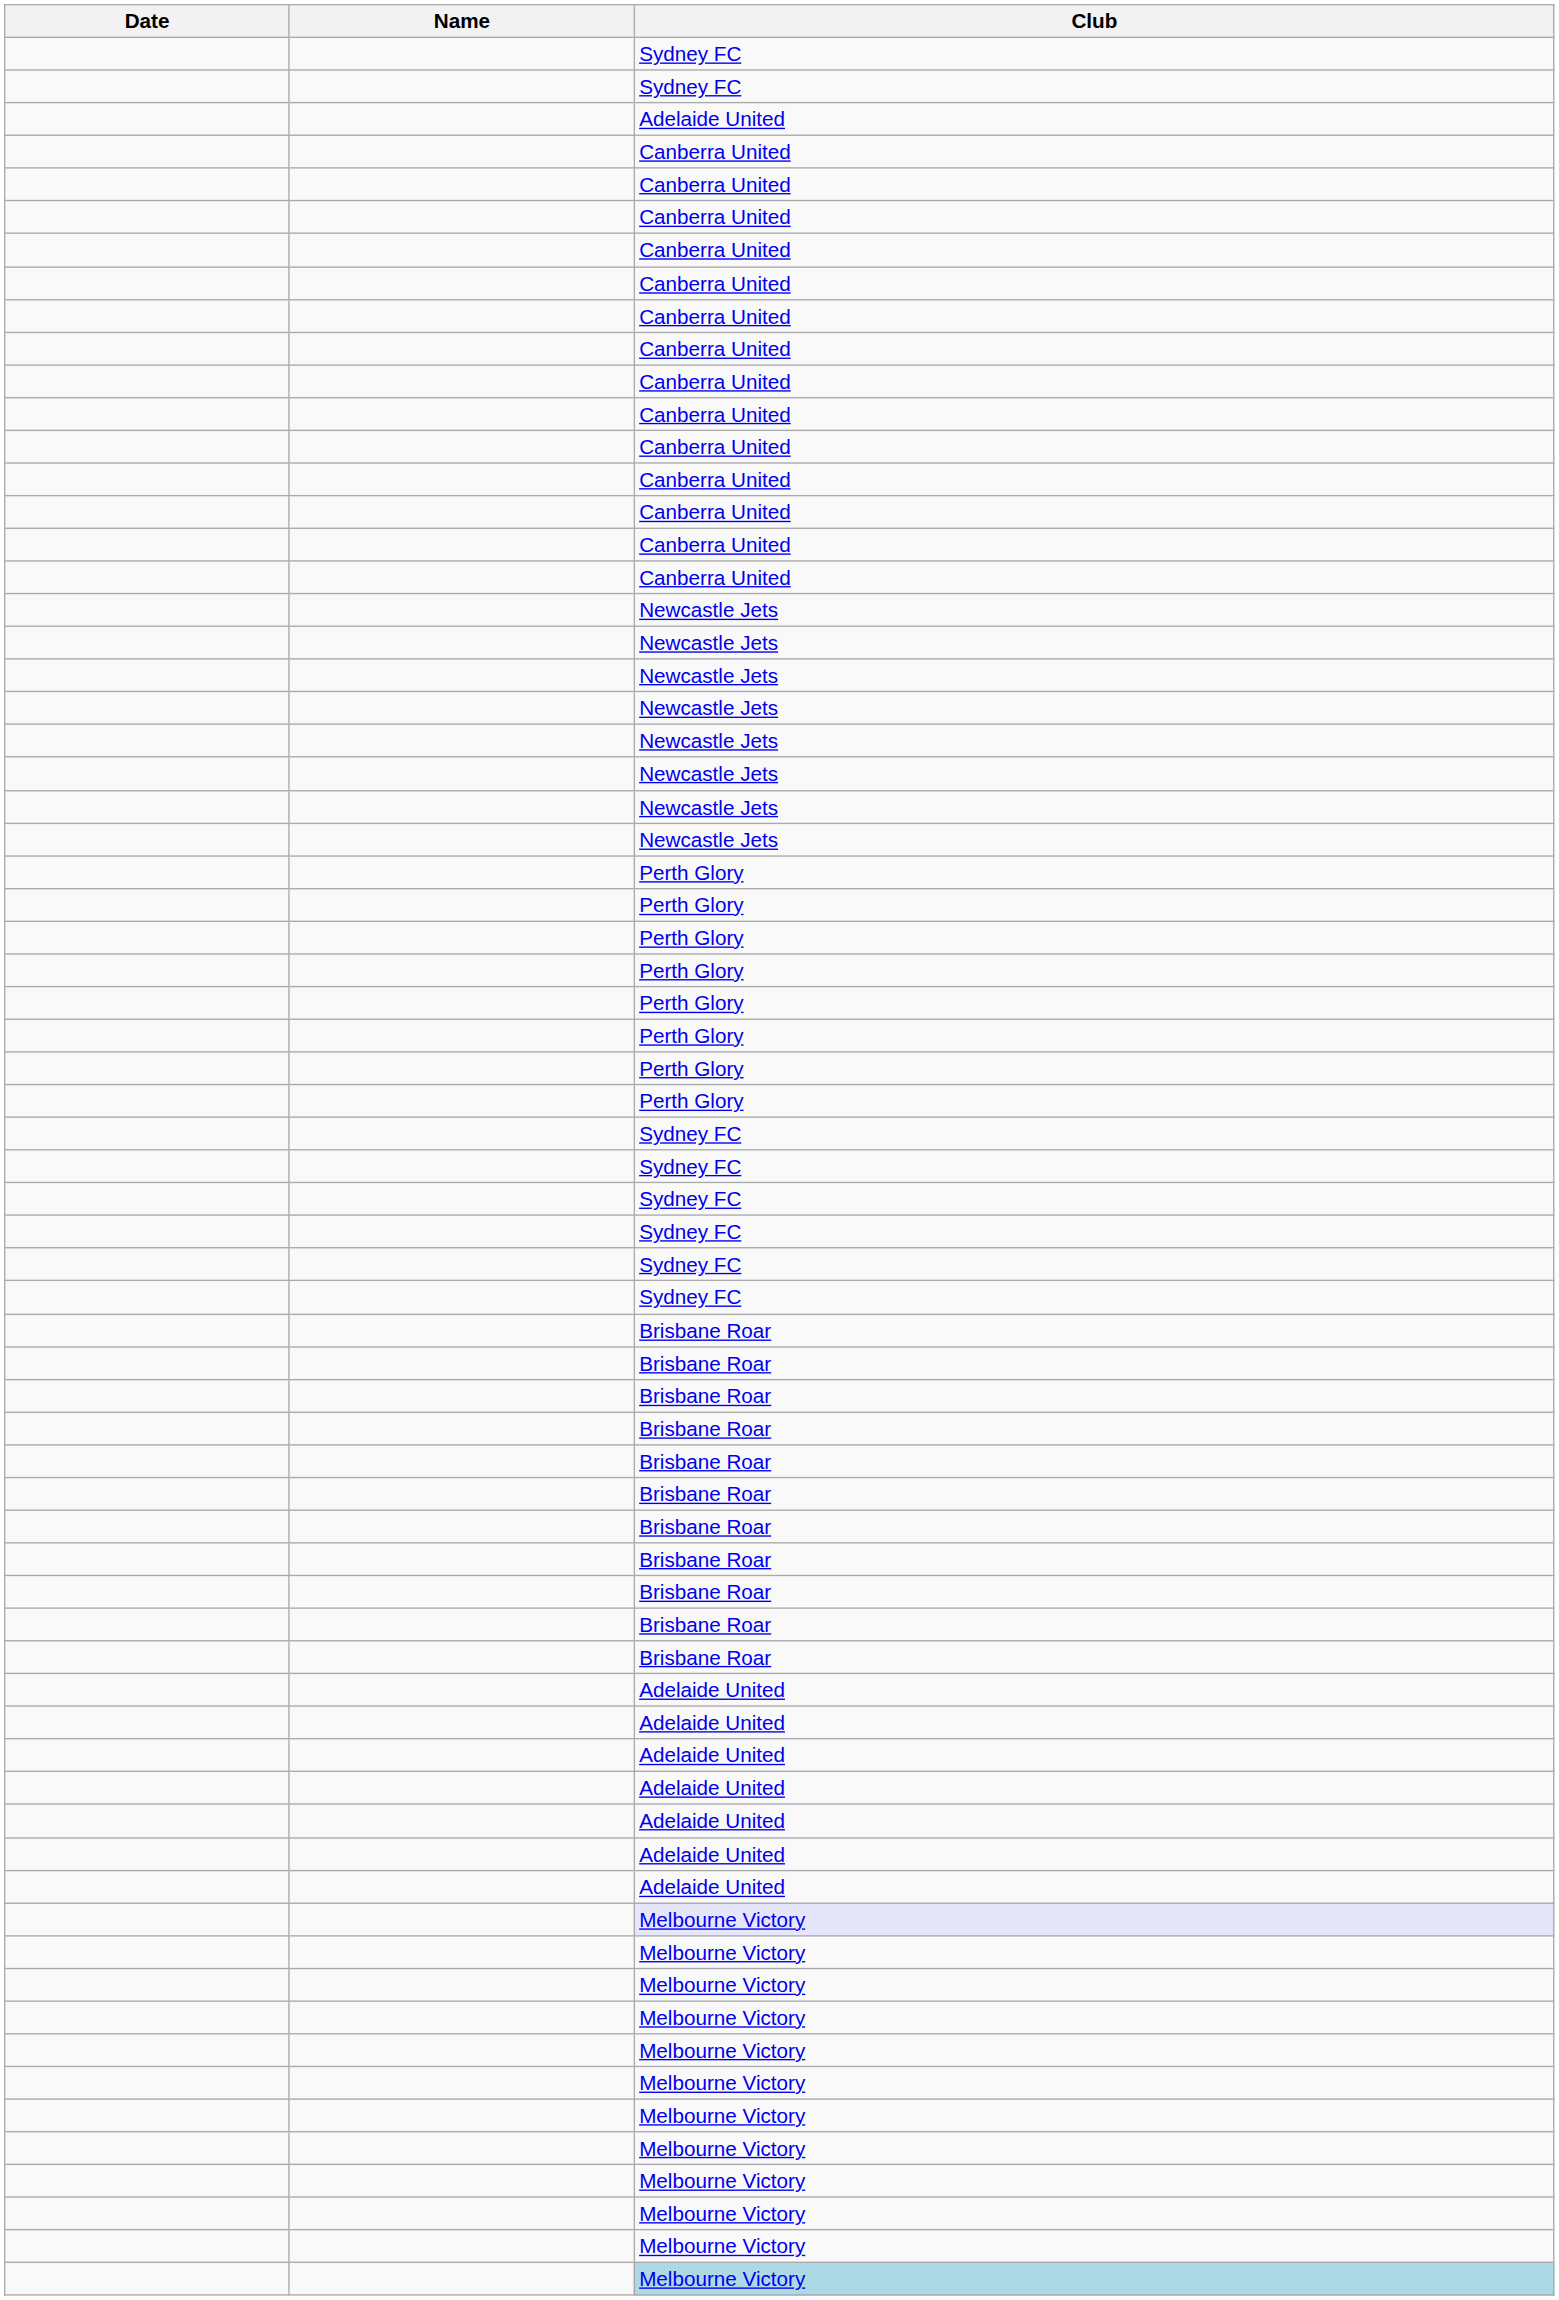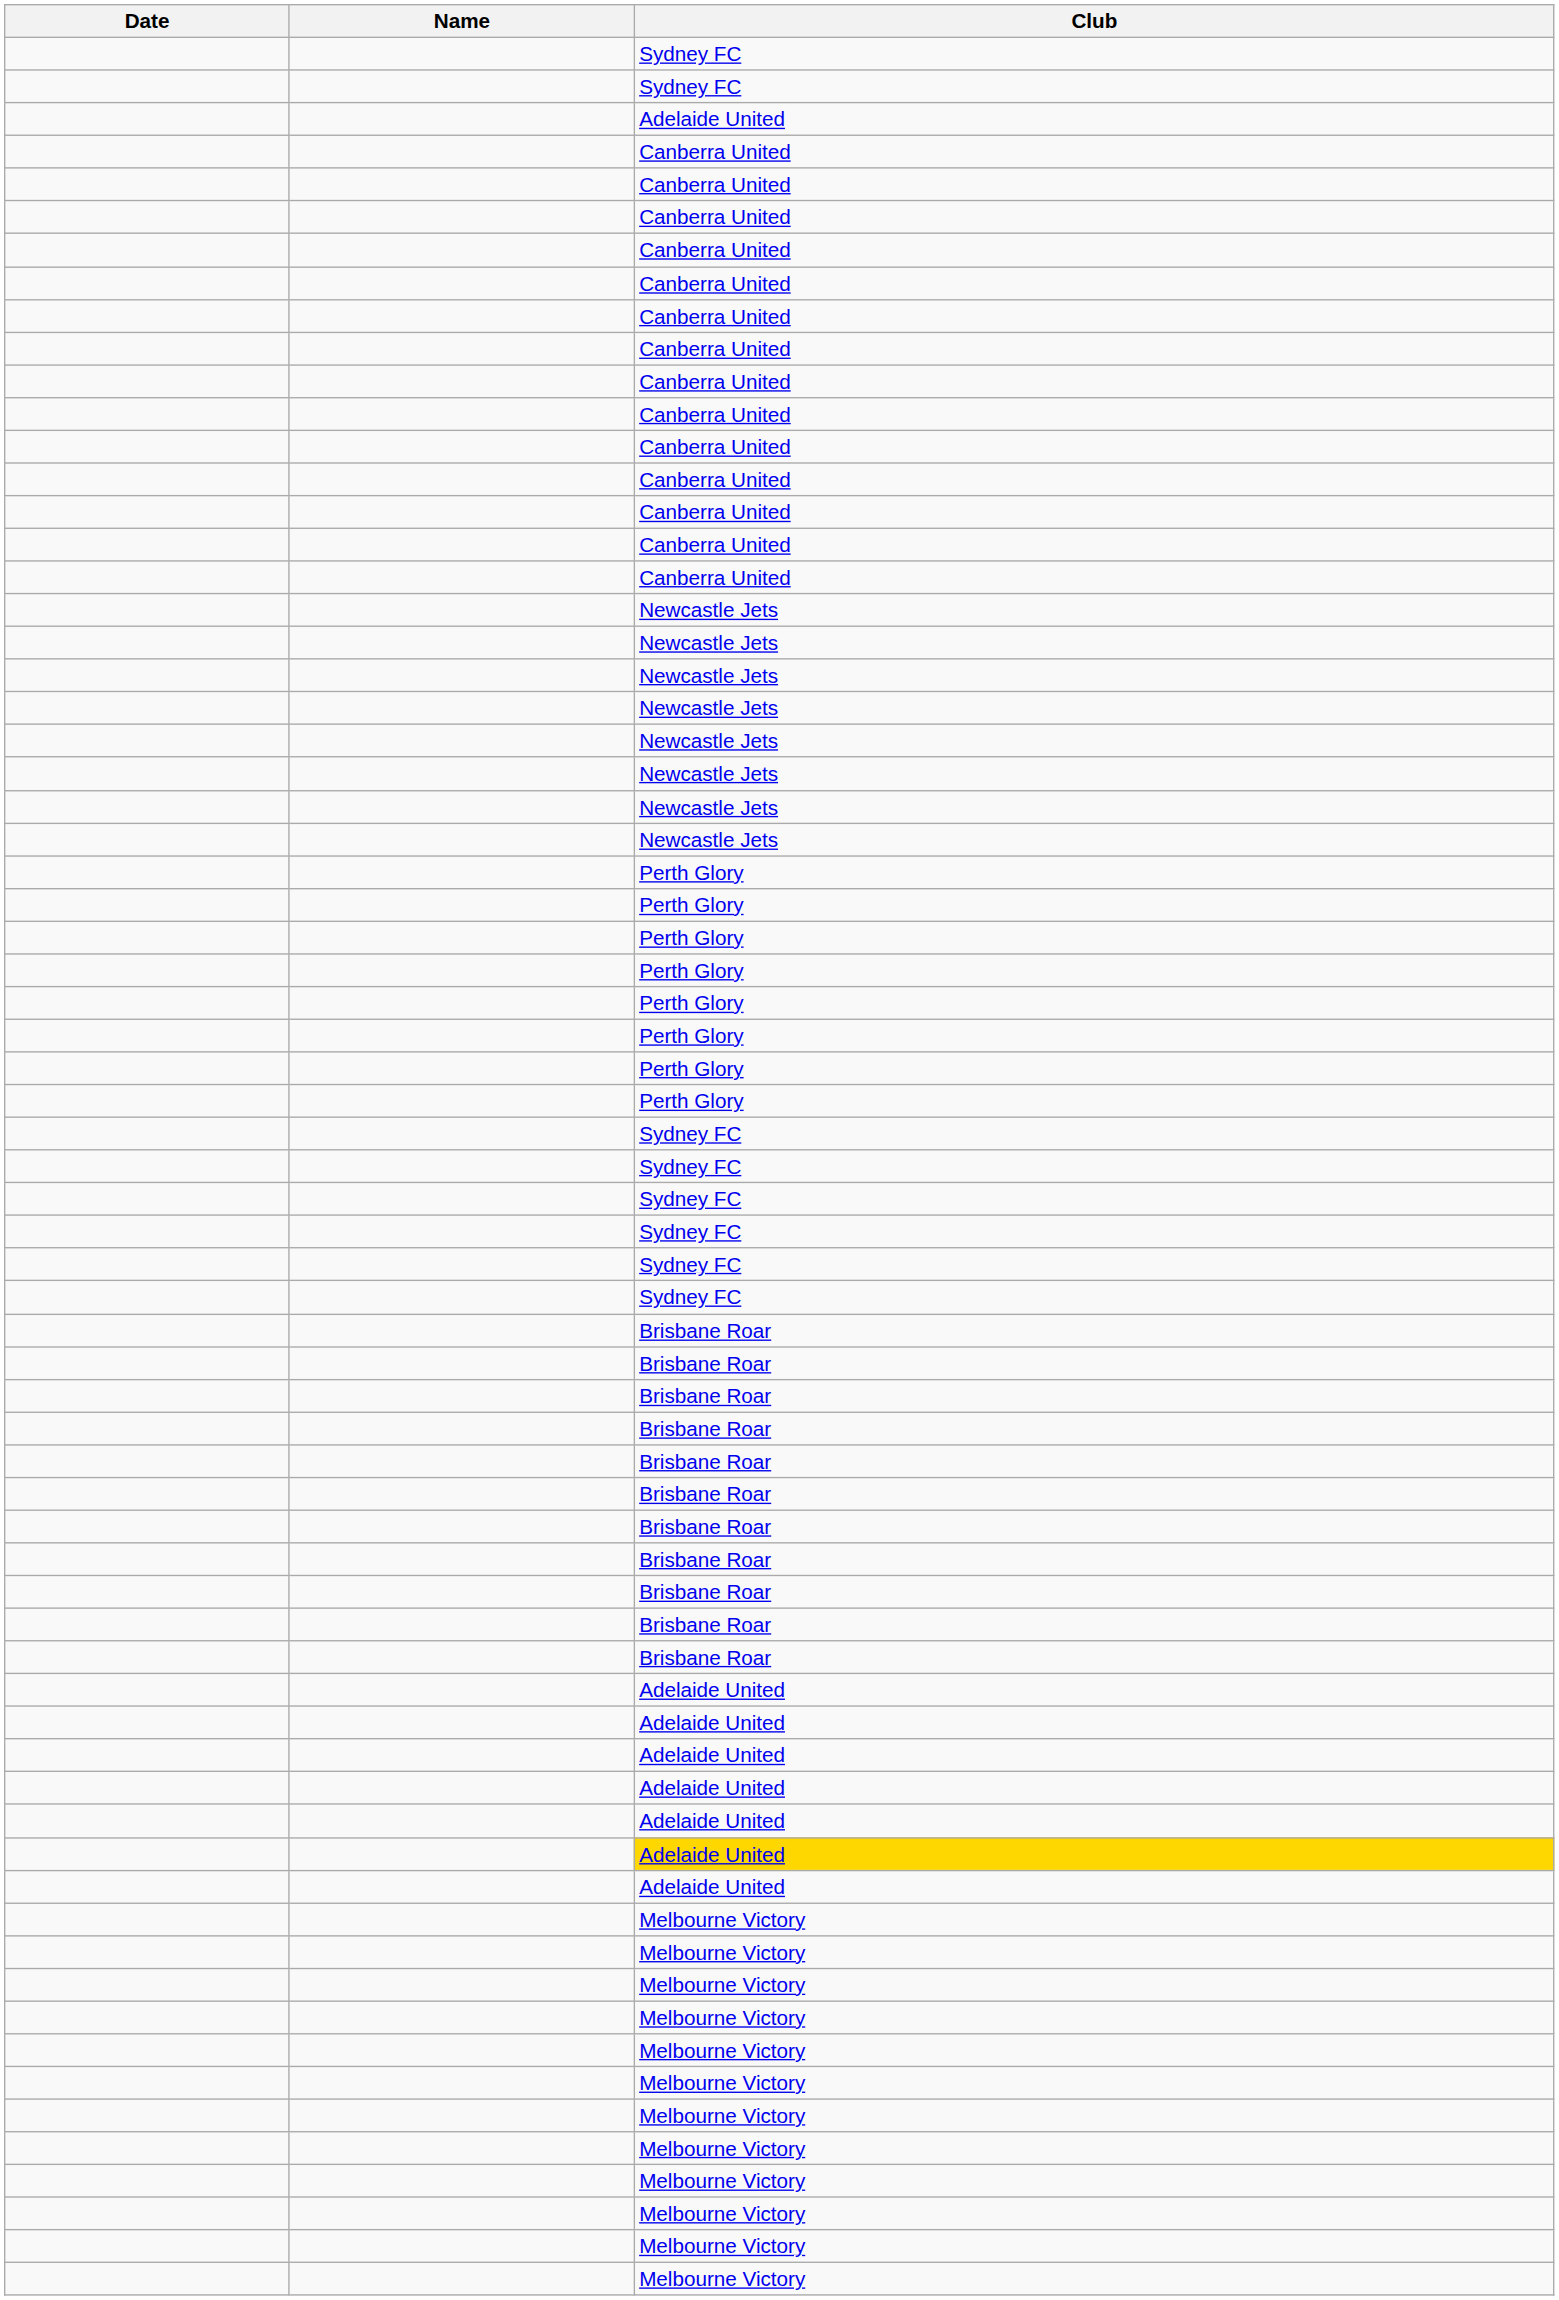(712, 1854) no background -> (712, 1854) gold background
(722, 1919) lavender background -> (722, 1919) no background
(722, 2279) lightblue background -> (722, 2279) no background
